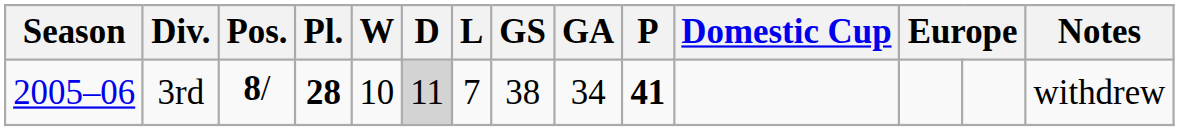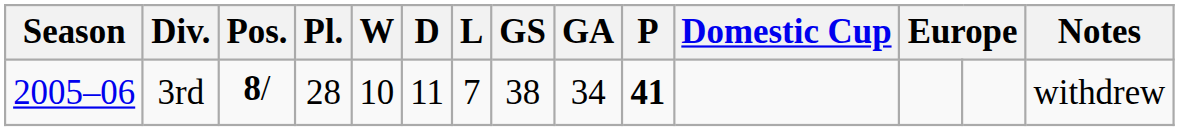(323, 92) bold -> (323, 92) normal
(427, 92) lightgrey background -> (427, 92) no background
